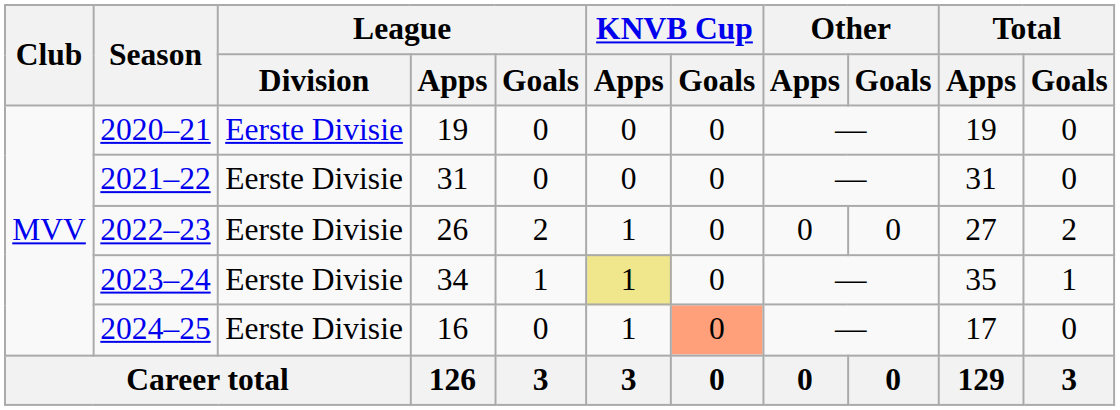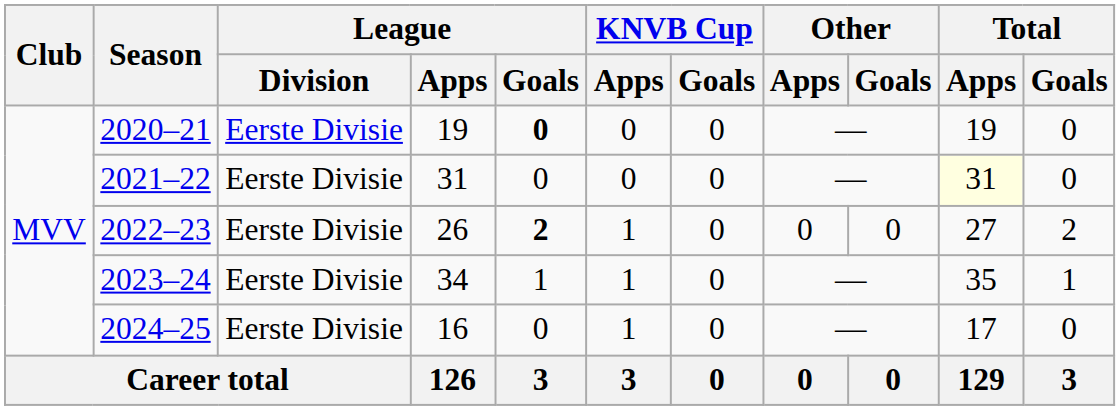(541, 129) normal -> (541, 129) bold
(981, 179) no background -> (981, 179) lightyellow background
(541, 229) normal -> (541, 229) bold
(629, 279) khaki background -> (629, 279) no background
(717, 329) lightsalmon background -> (717, 329) no background
